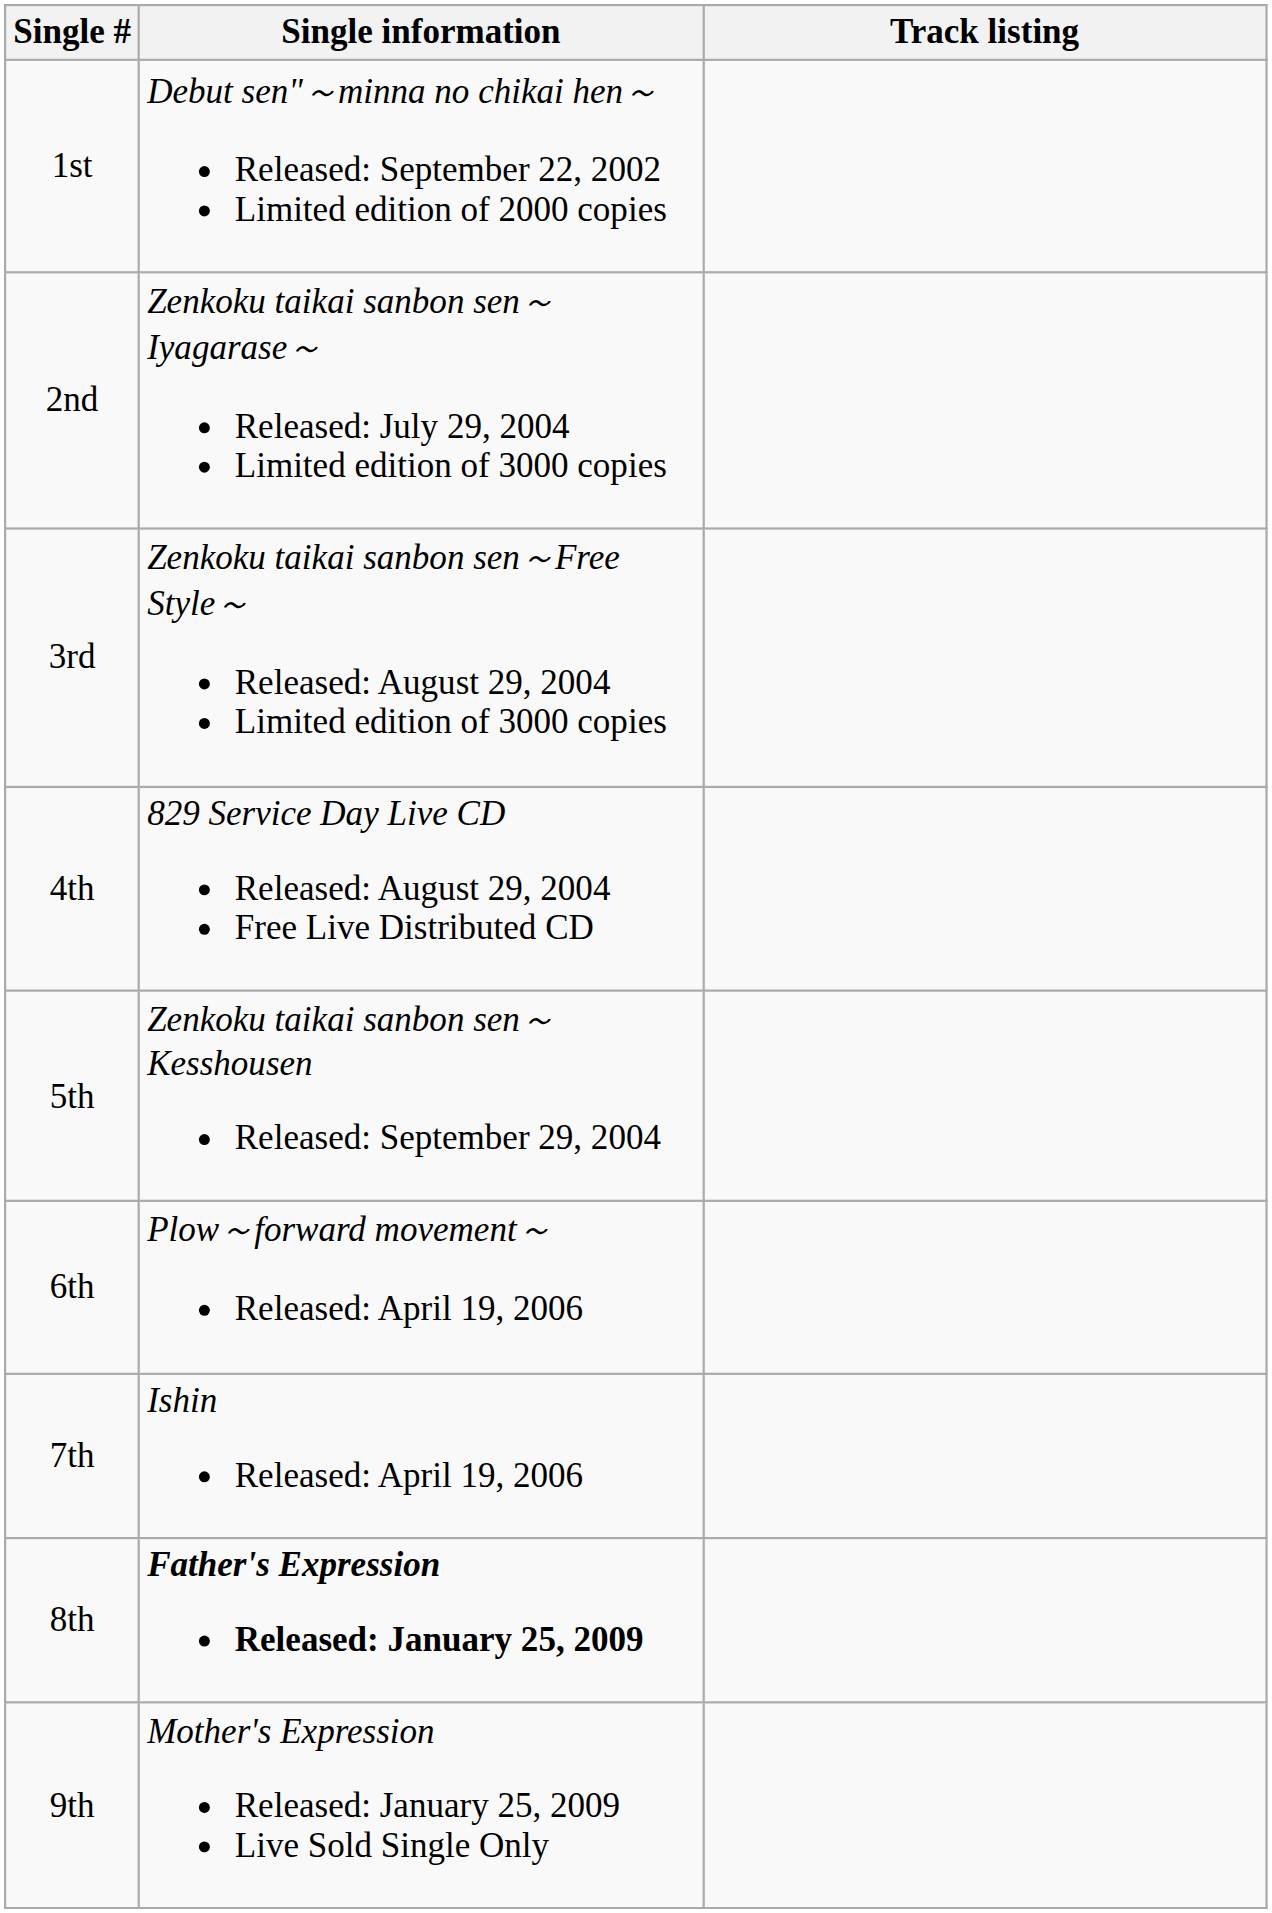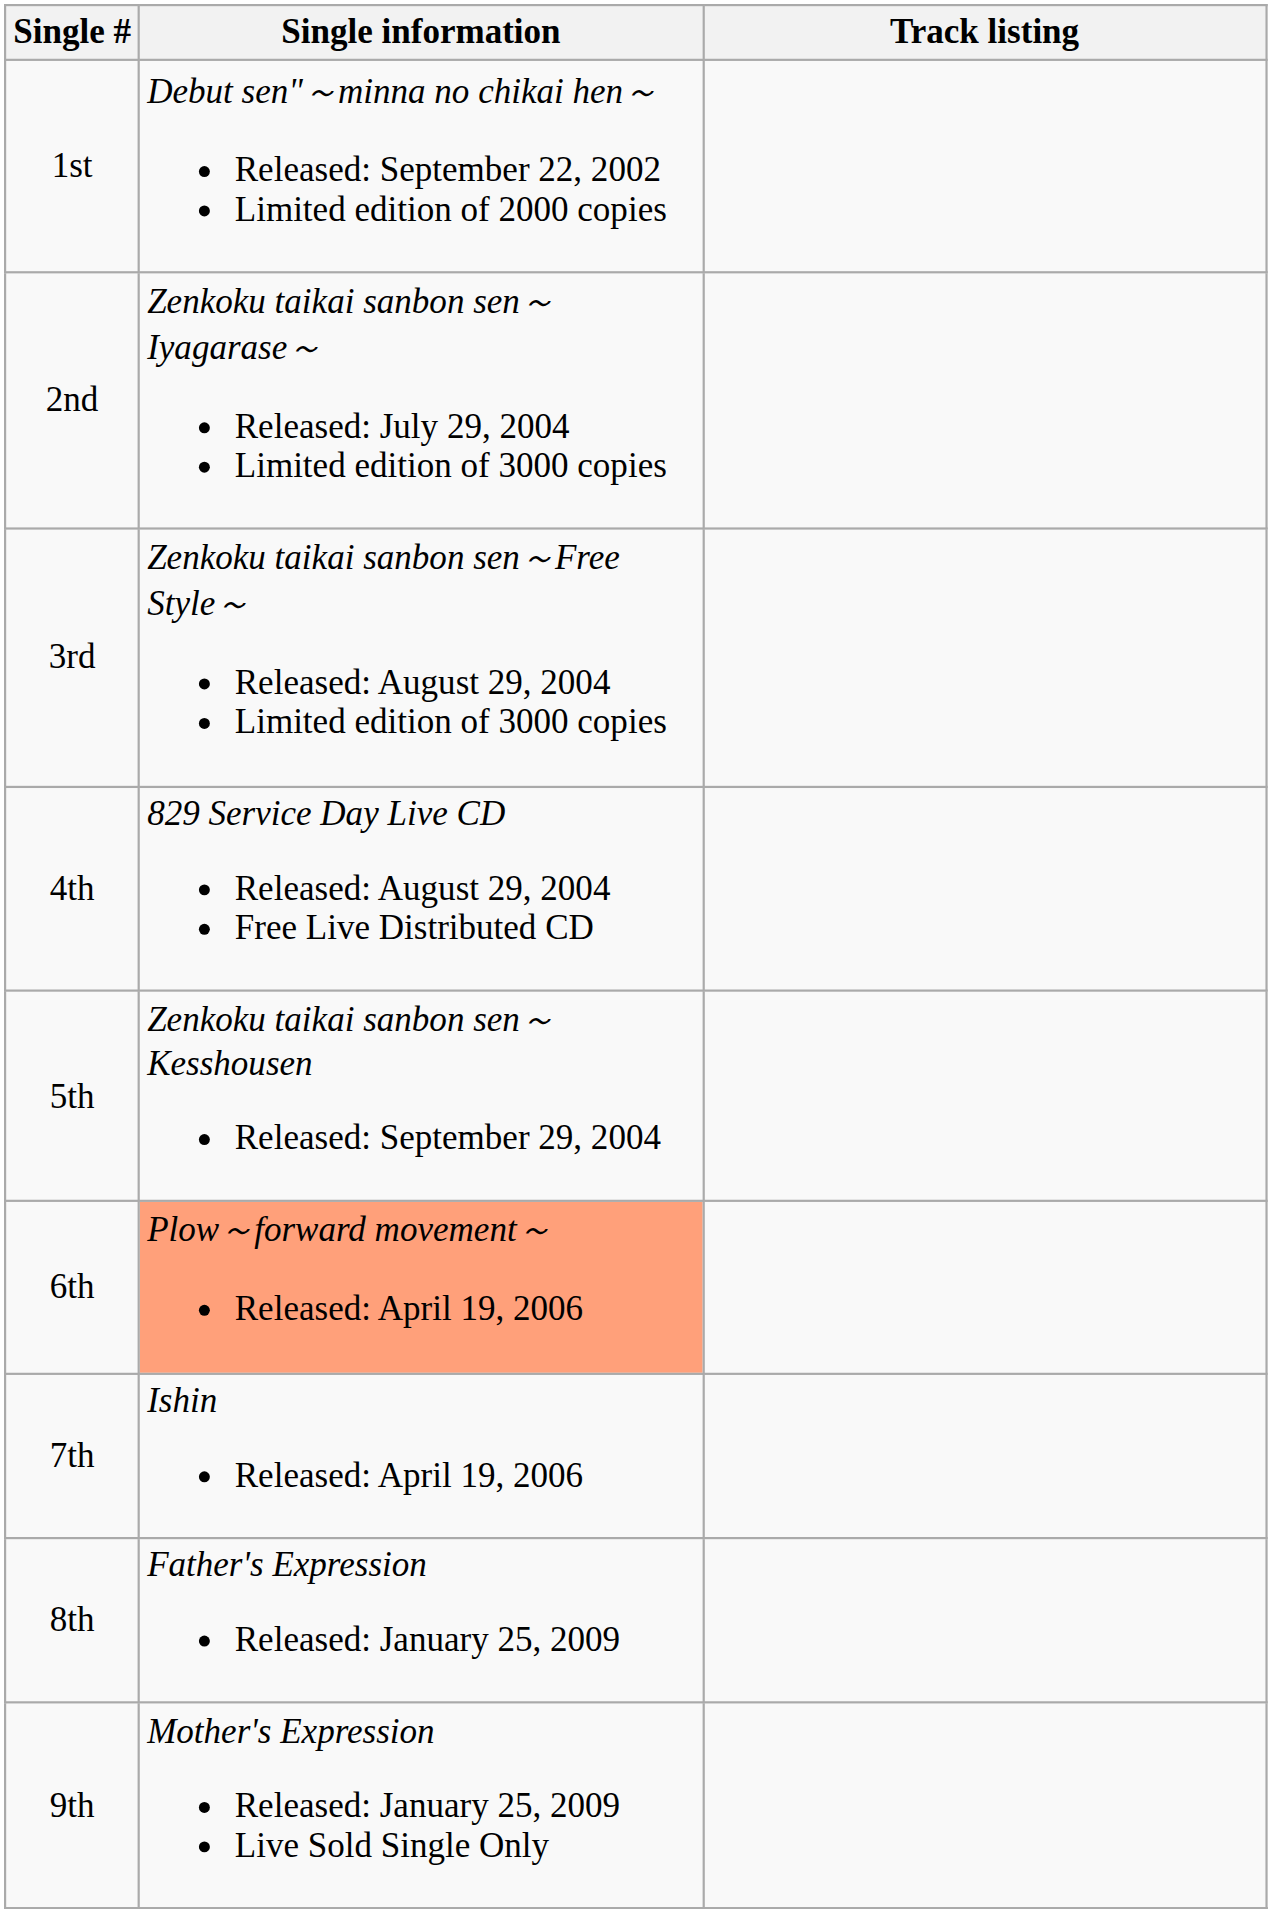(421, 1271) no background -> (421, 1271) lightsalmon background
(421, 1603) bold -> (421, 1603) normal
